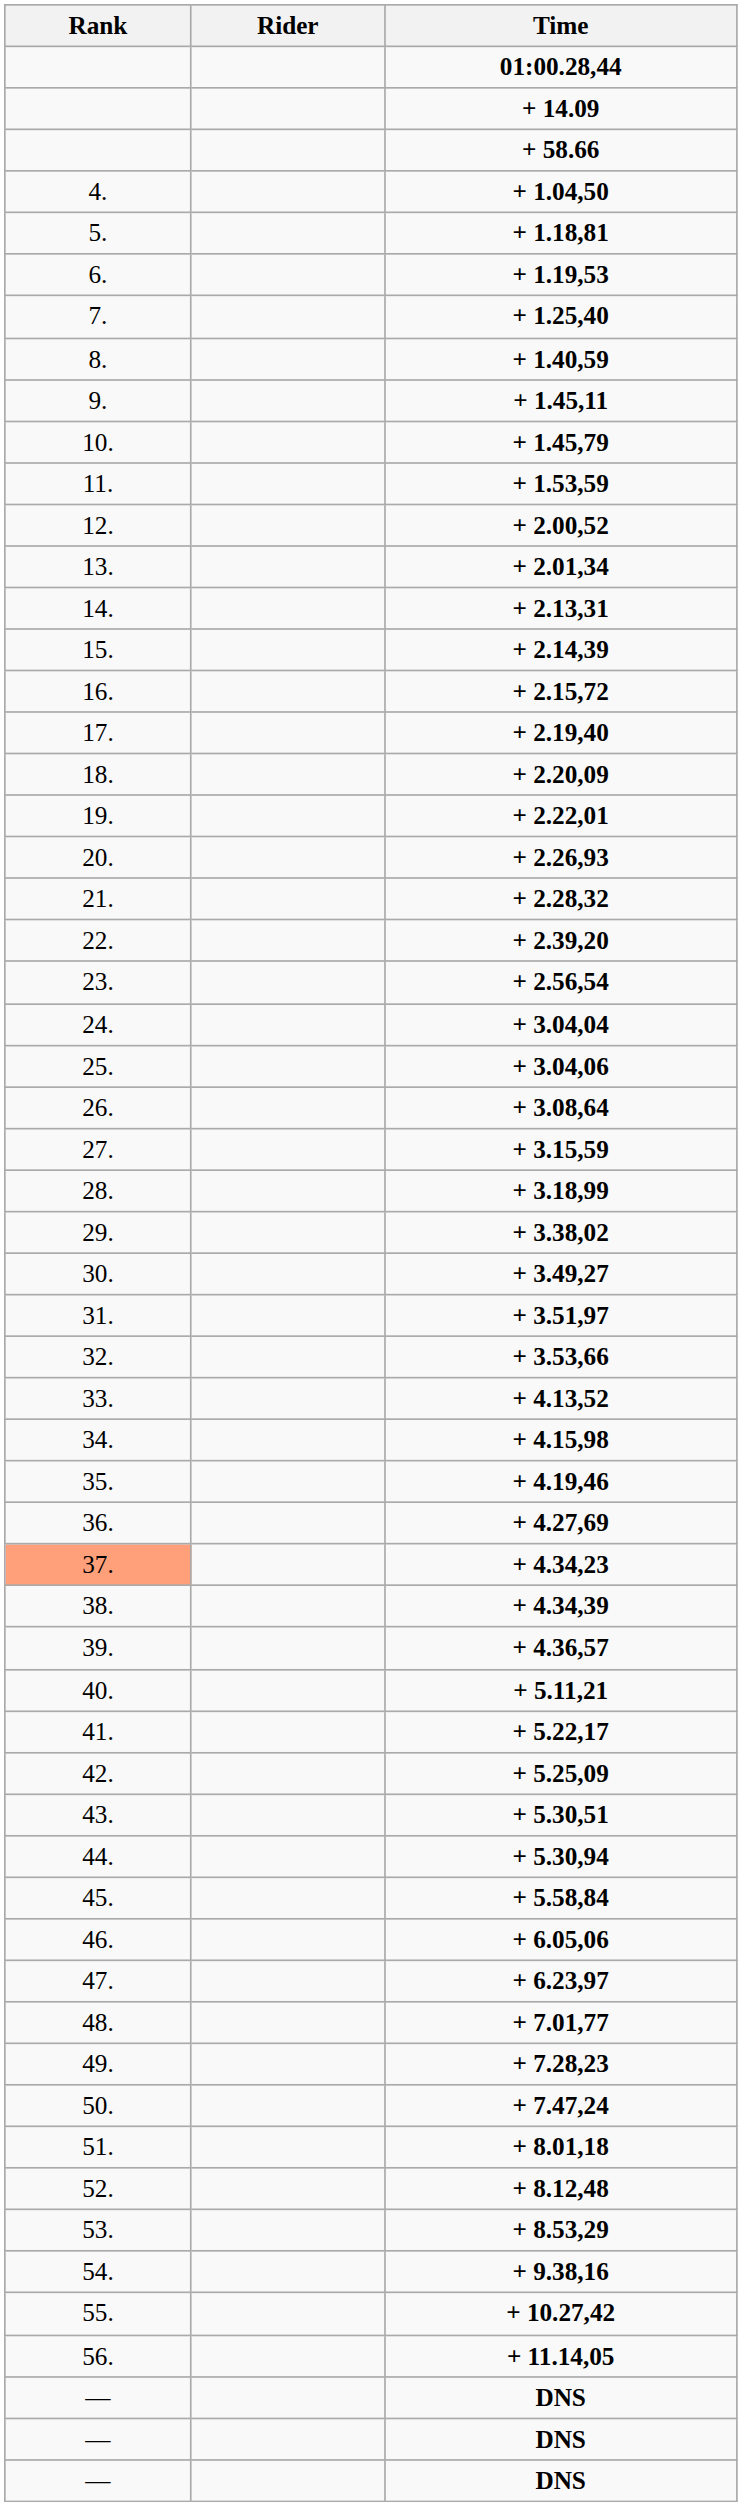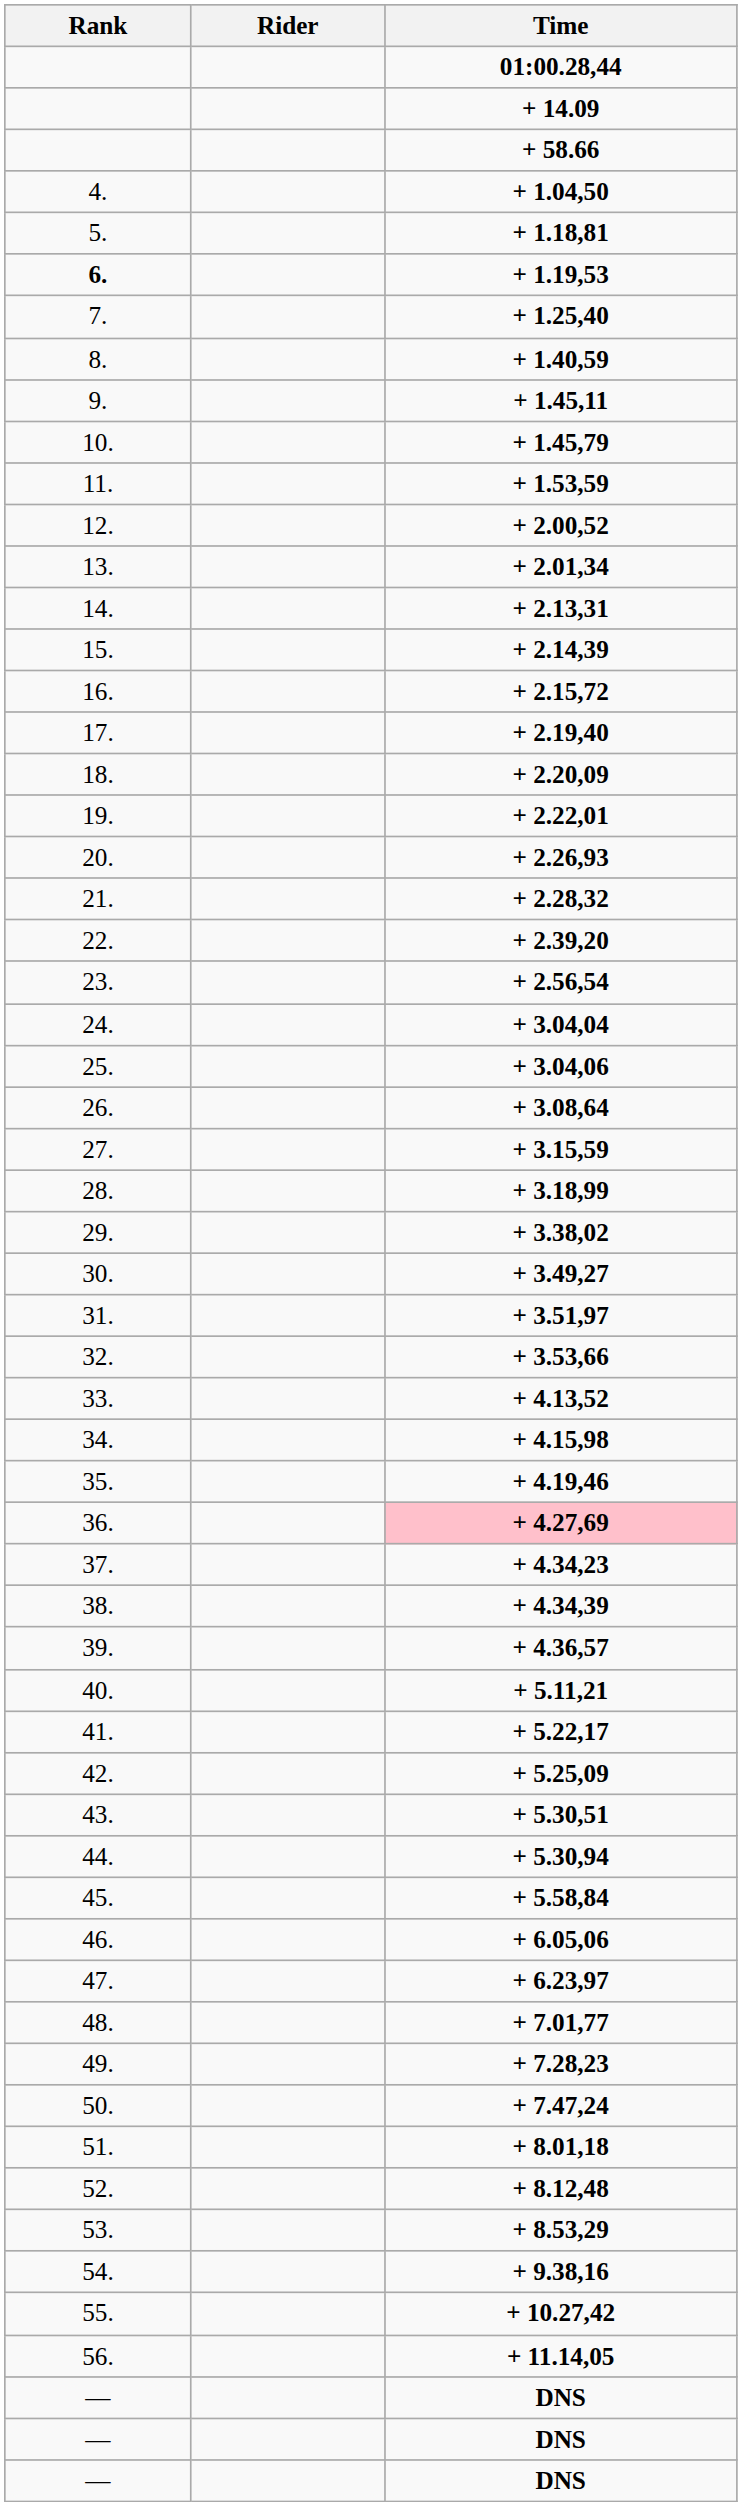(98, 275) normal -> (98, 275) bold
(561, 1523) no background -> (561, 1523) pink background
(98, 1564) lightsalmon background -> (98, 1564) no background
